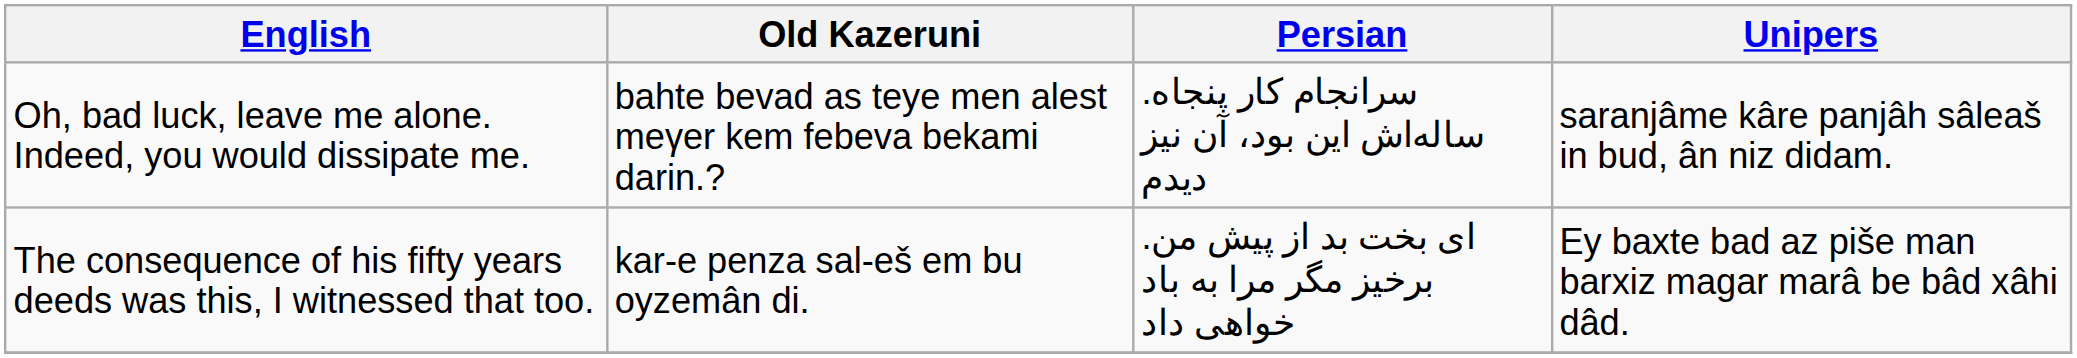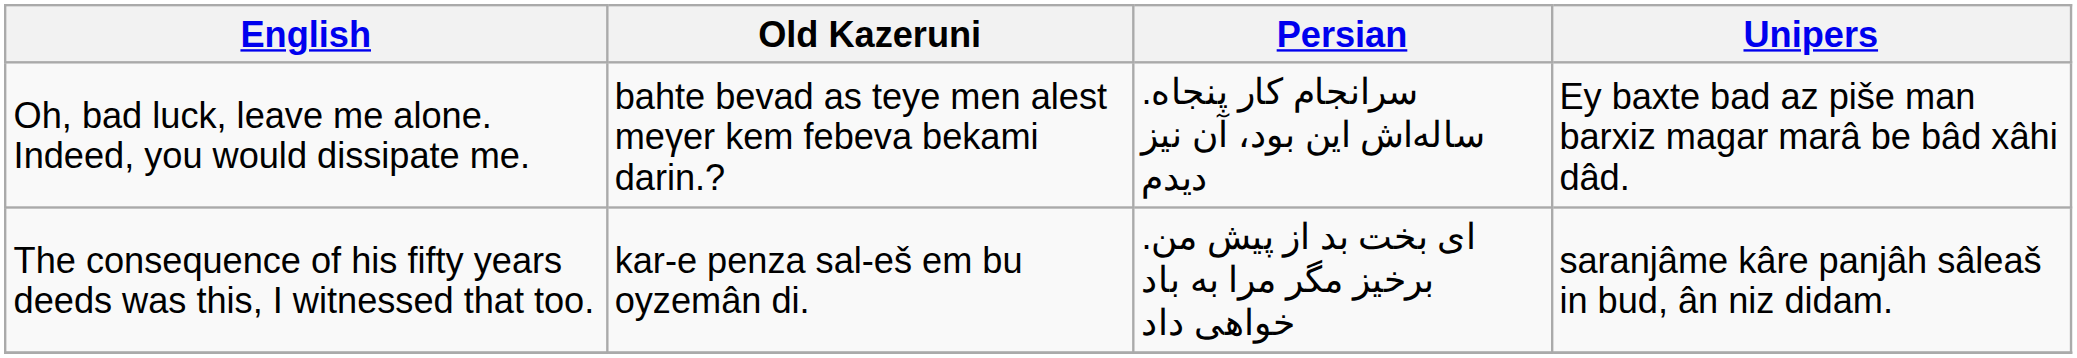(1801, 135) saranjâme kâre panjâh sâleaš in bud, ân niz didam. -> (1809, 135) Ey baxte bad az piše man barxiz magar marâ be bâd xâhi dâd.
(1809, 281) Ey baxte bad az piše man barxiz magar marâ be bâd xâhi dâd. -> (1801, 281) saranjâme kâre panjâh sâleaš in bud, ân niz didam.
